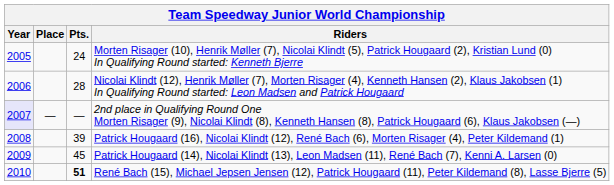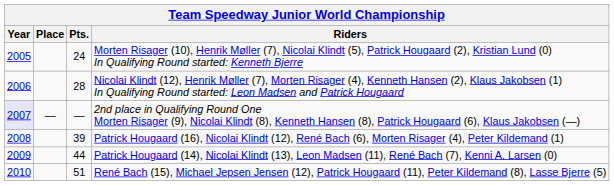(79, 155) 45 -> (79, 155) 44
(79, 172) bold -> (79, 172) normal
